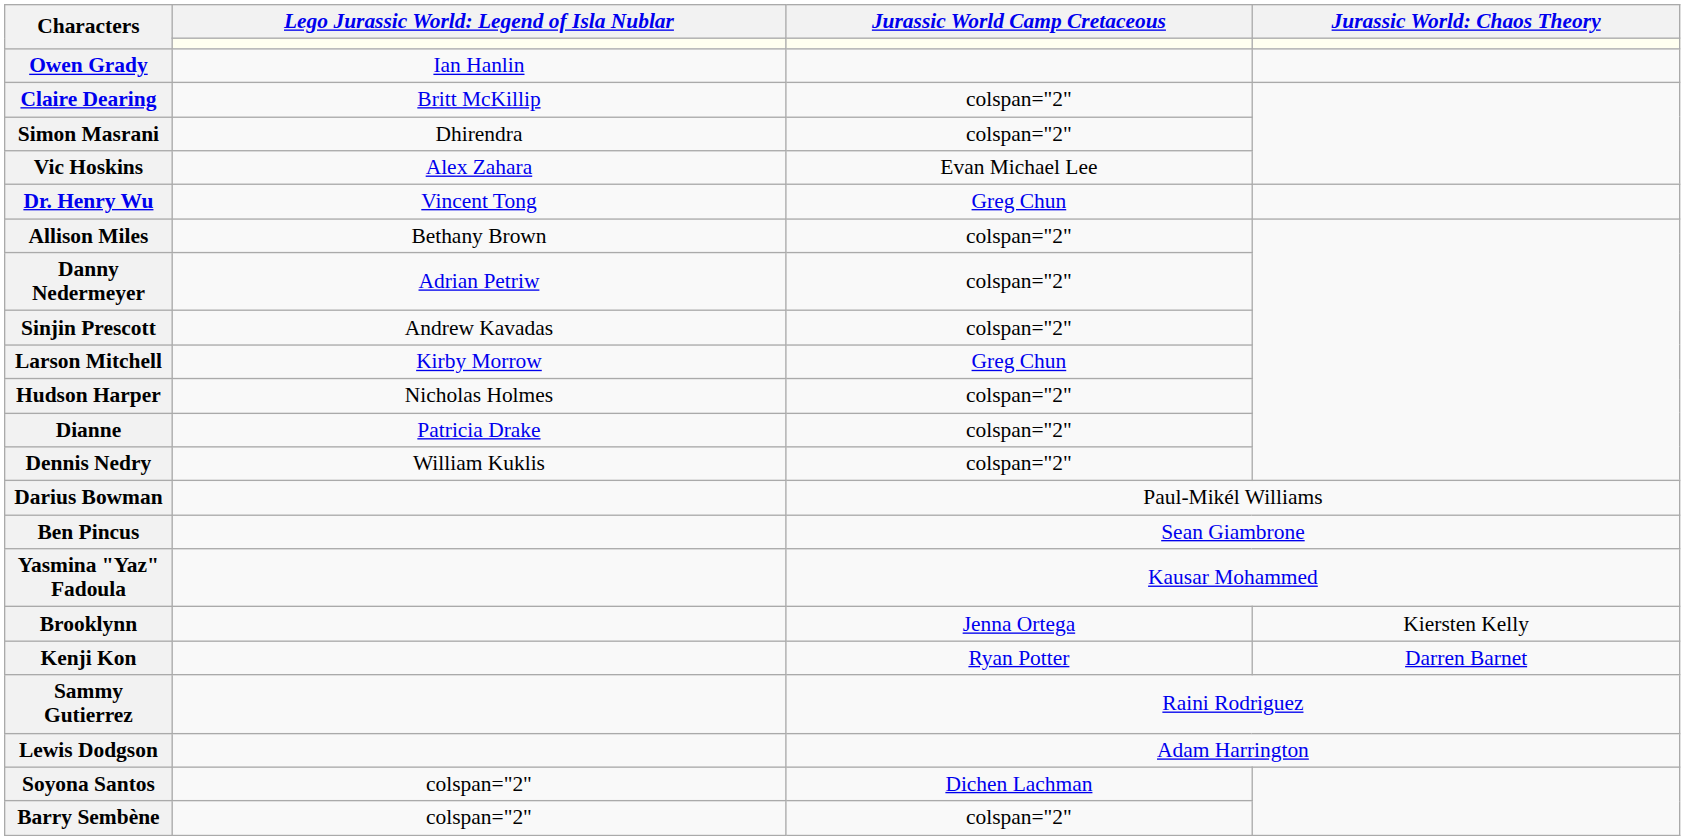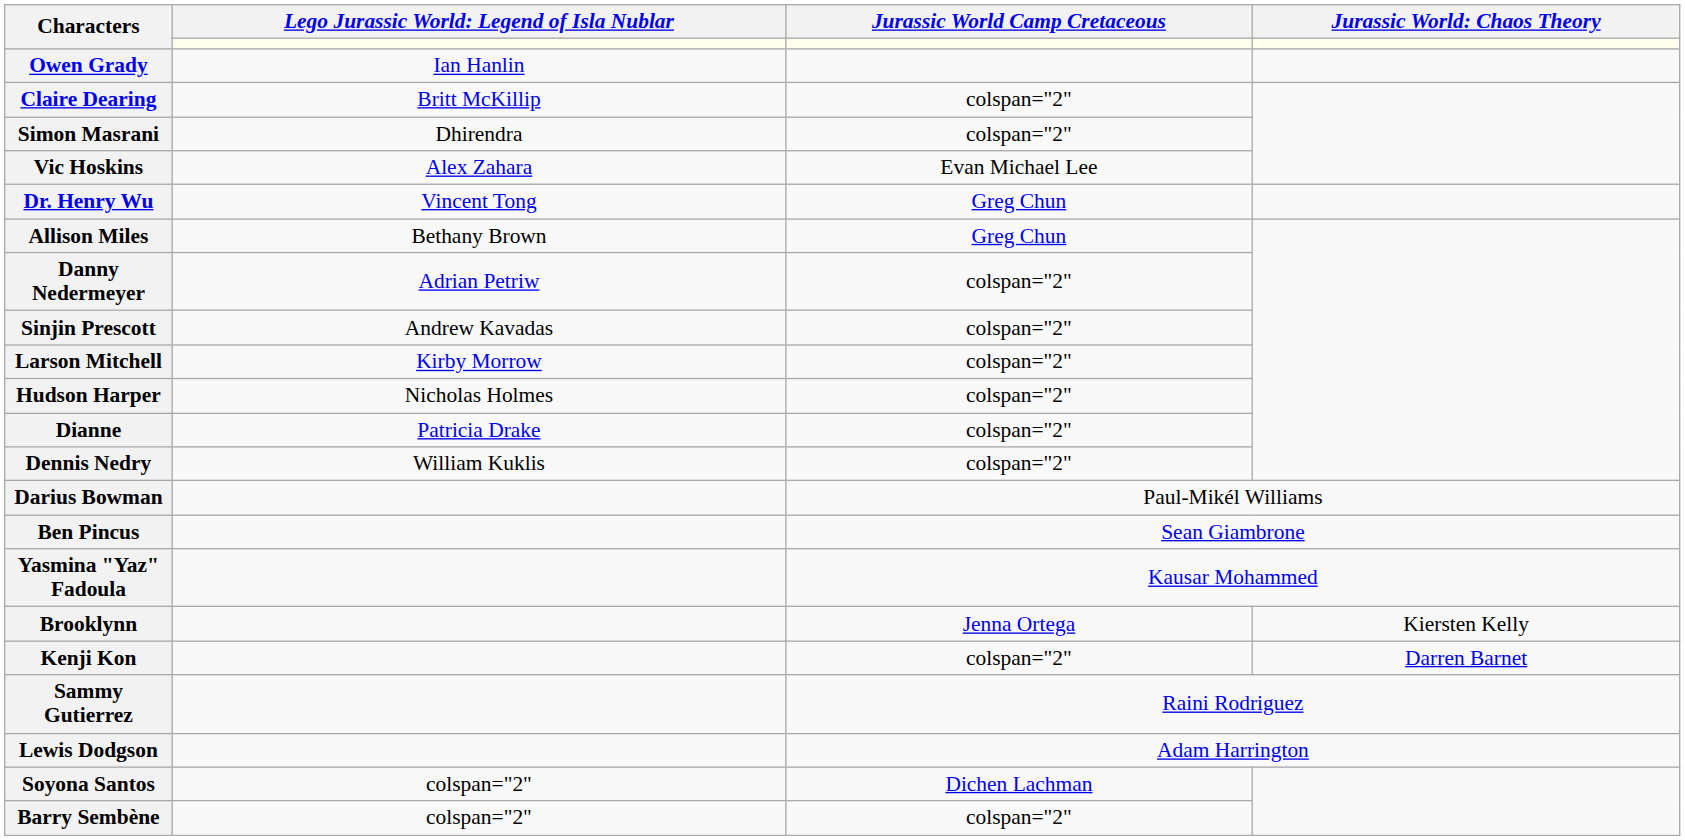(1019, 235) colspan="2" -> (1019, 235) Greg Chun
(1019, 361) Greg Chun -> (1019, 361) colspan="2"
(1019, 657) Ryan Potter -> (1019, 657) colspan="2"
